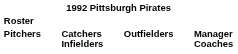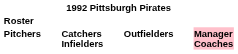(214, 38) no background -> (214, 38) pink background
